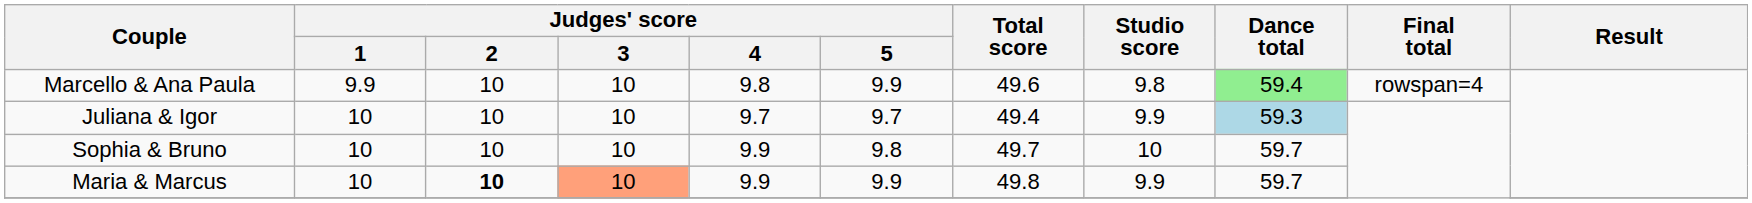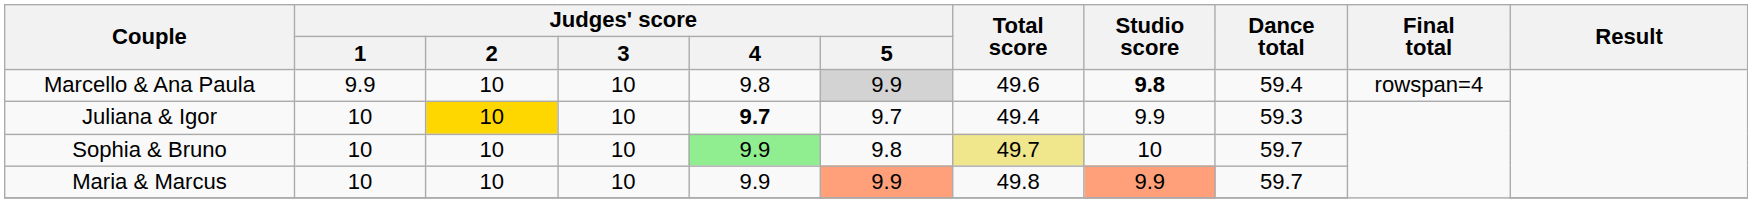(887, 85) no background -> (887, 85) lightgrey background
(1150, 85) normal -> (1150, 85) bold
(1281, 85) lightgreen background -> (1281, 85) no background
(492, 117) no background -> (492, 117) gold background
(755, 117) normal -> (755, 117) bold
(1281, 117) lightblue background -> (1281, 117) no background
(755, 149) no background -> (755, 149) lightgreen background
(1018, 149) no background -> (1018, 149) khaki background
(492, 181) bold -> (492, 181) normal
(623, 181) lightsalmon background -> (623, 181) no background
(887, 181) no background -> (887, 181) lightsalmon background
(1150, 181) no background -> (1150, 181) lightsalmon background
